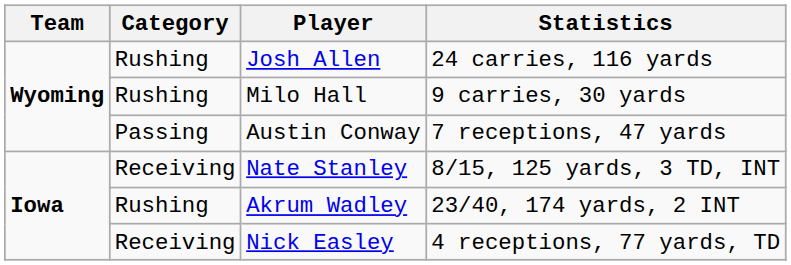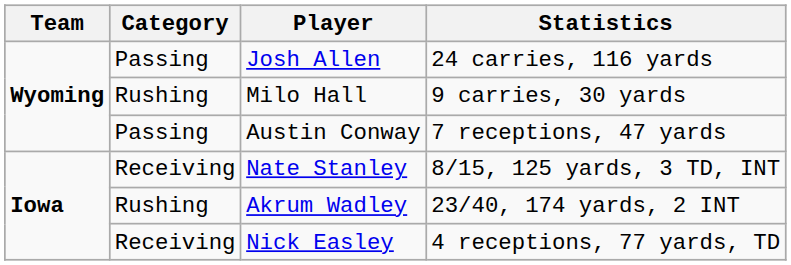(162, 60) Rushing -> (162, 60) Passing
